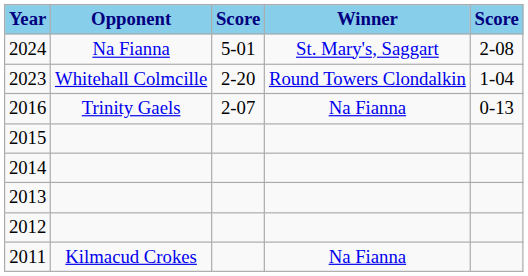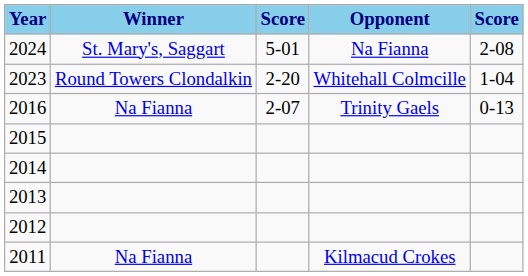columns swapped: (367, 19) <-> (131, 19)
